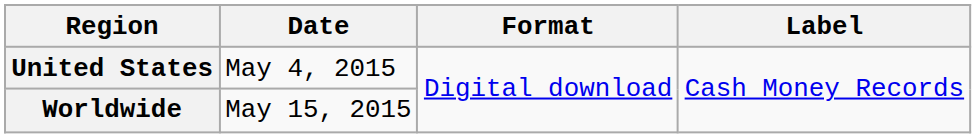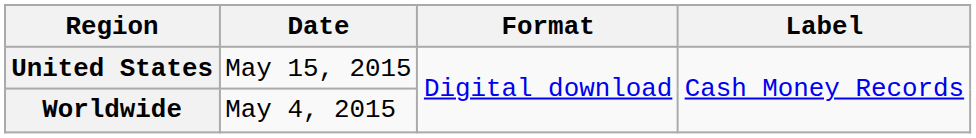(311, 68) May 4, 2015 -> (318, 68) May 15, 2015
(318, 110) May 15, 2015 -> (311, 110) May 4, 2015
